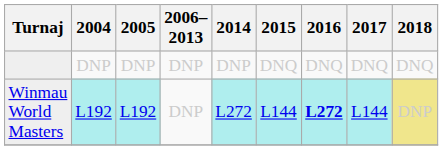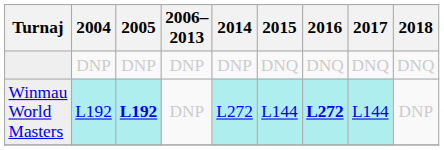(138, 111) normal -> (138, 111) bold
(415, 111) khaki background -> (416, 111) no background
